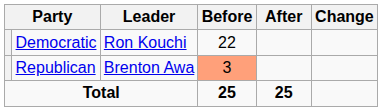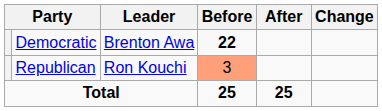(145, 42) Ron Kouchi -> (149, 42) Brenton Awa
(227, 42) normal -> (227, 42) bold
(149, 67) Brenton Awa -> (145, 67) Ron Kouchi
